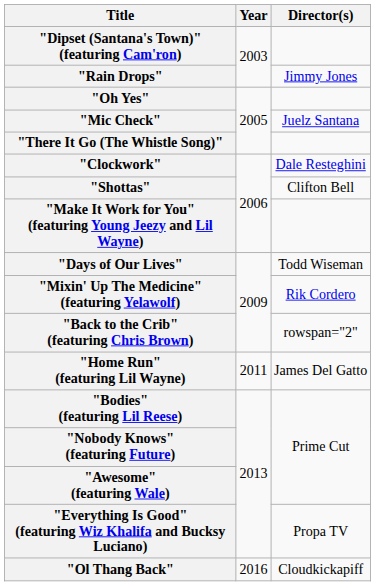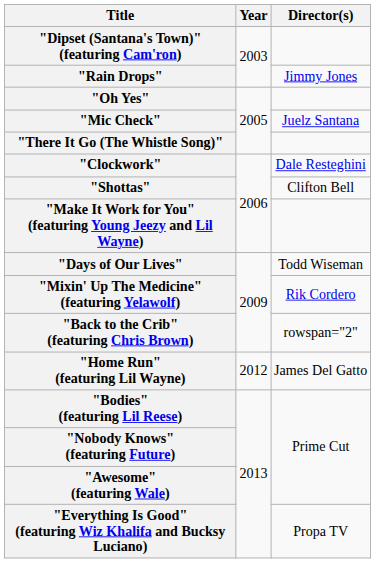(254, 370) 2011 -> (254, 370) 2012
- row: (120, 569)
